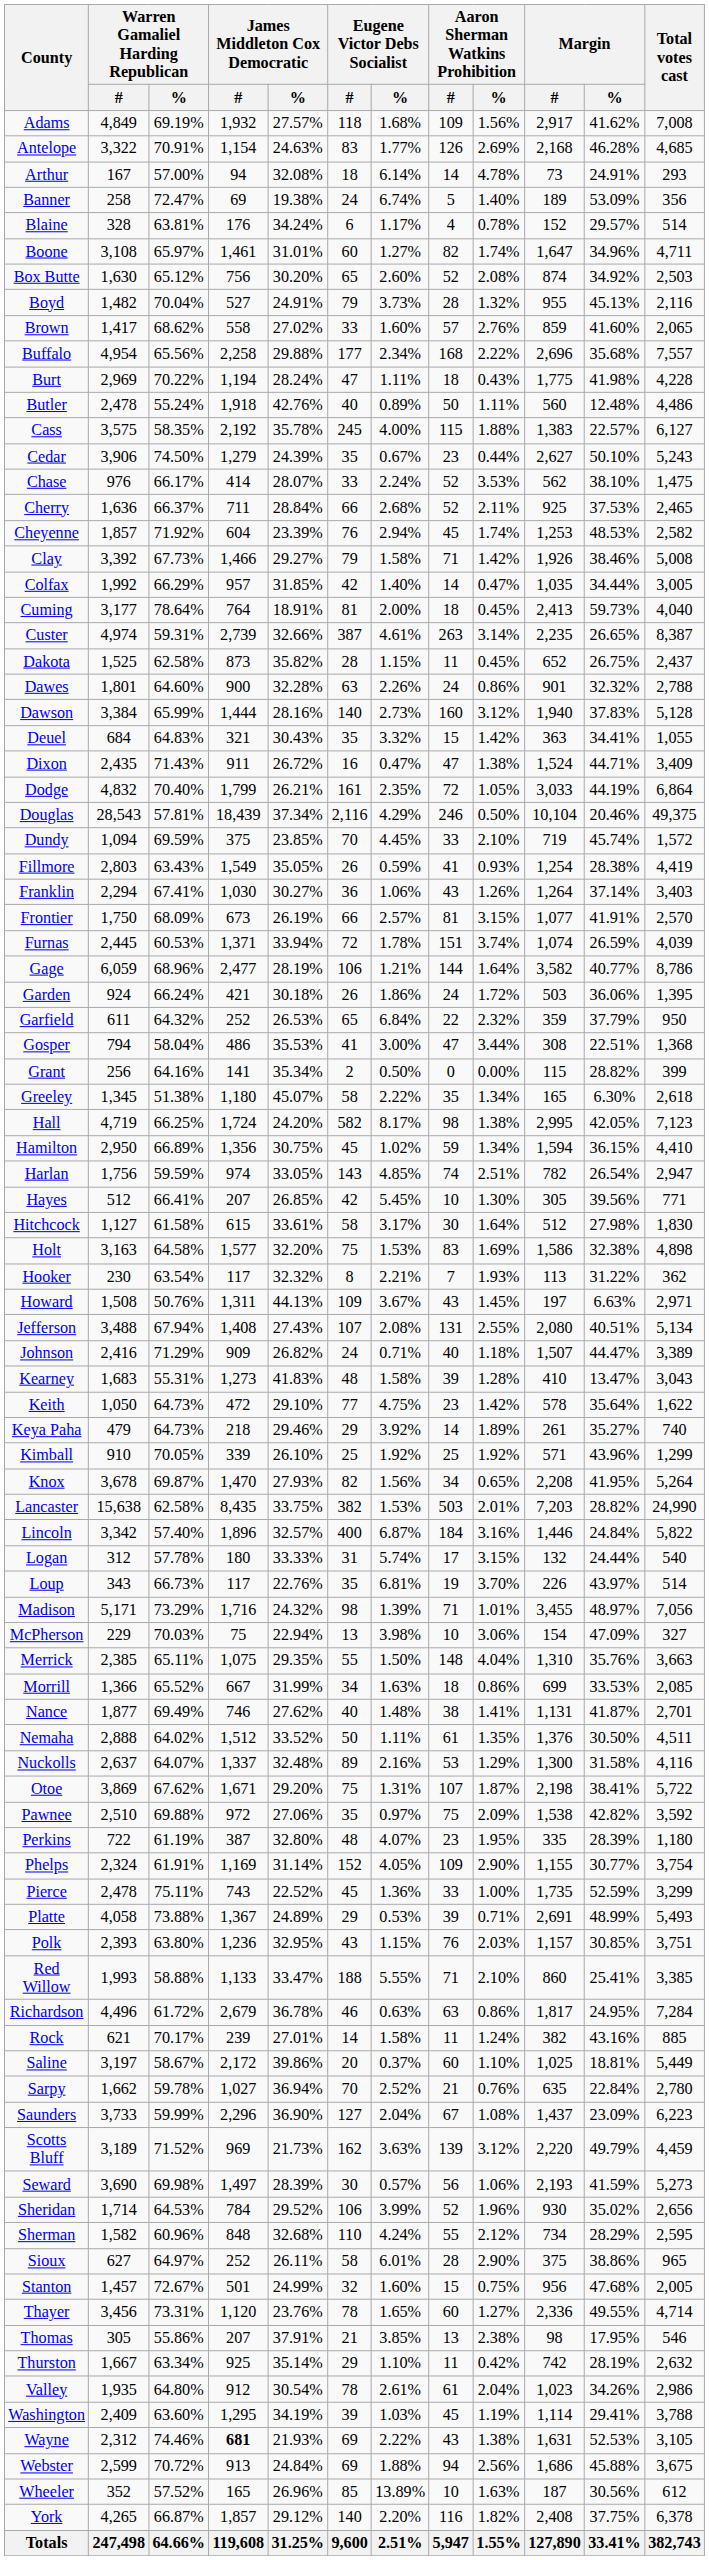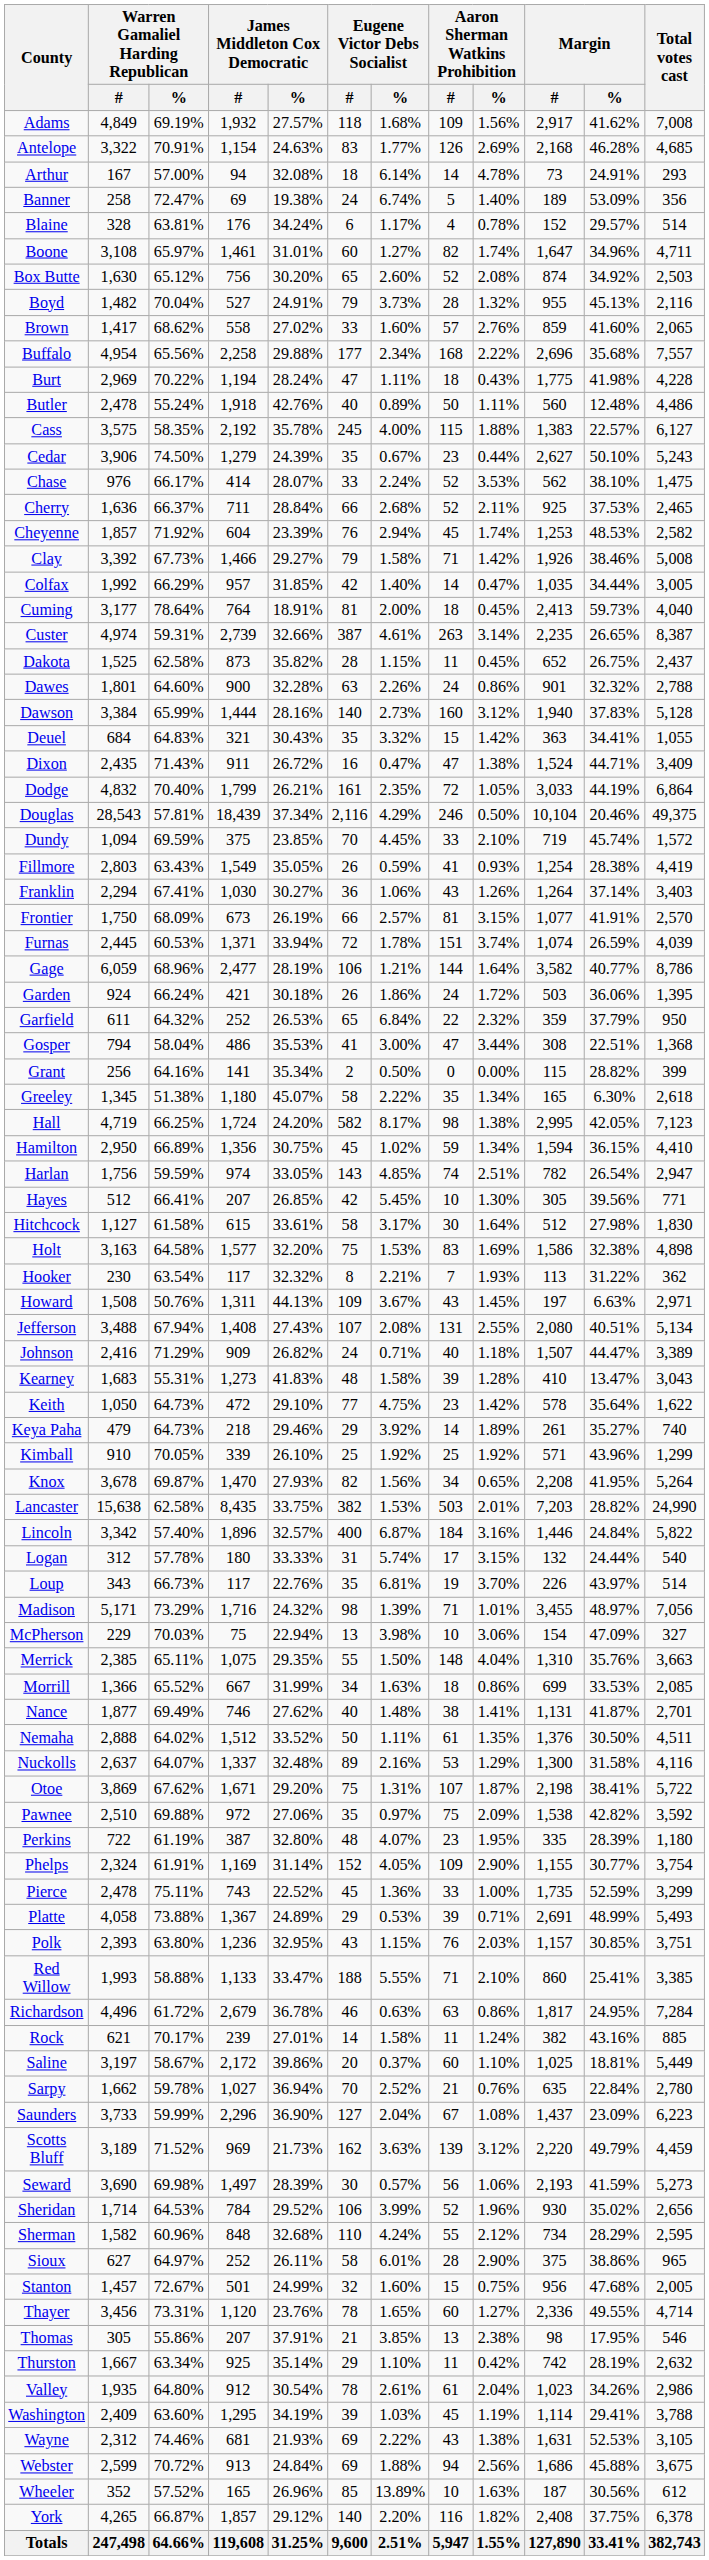(238, 2440) bold -> (238, 2440) normal
